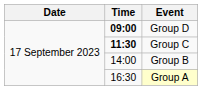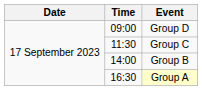(123, 28) bold -> (123, 28) normal
(123, 45) bold -> (123, 45) normal
